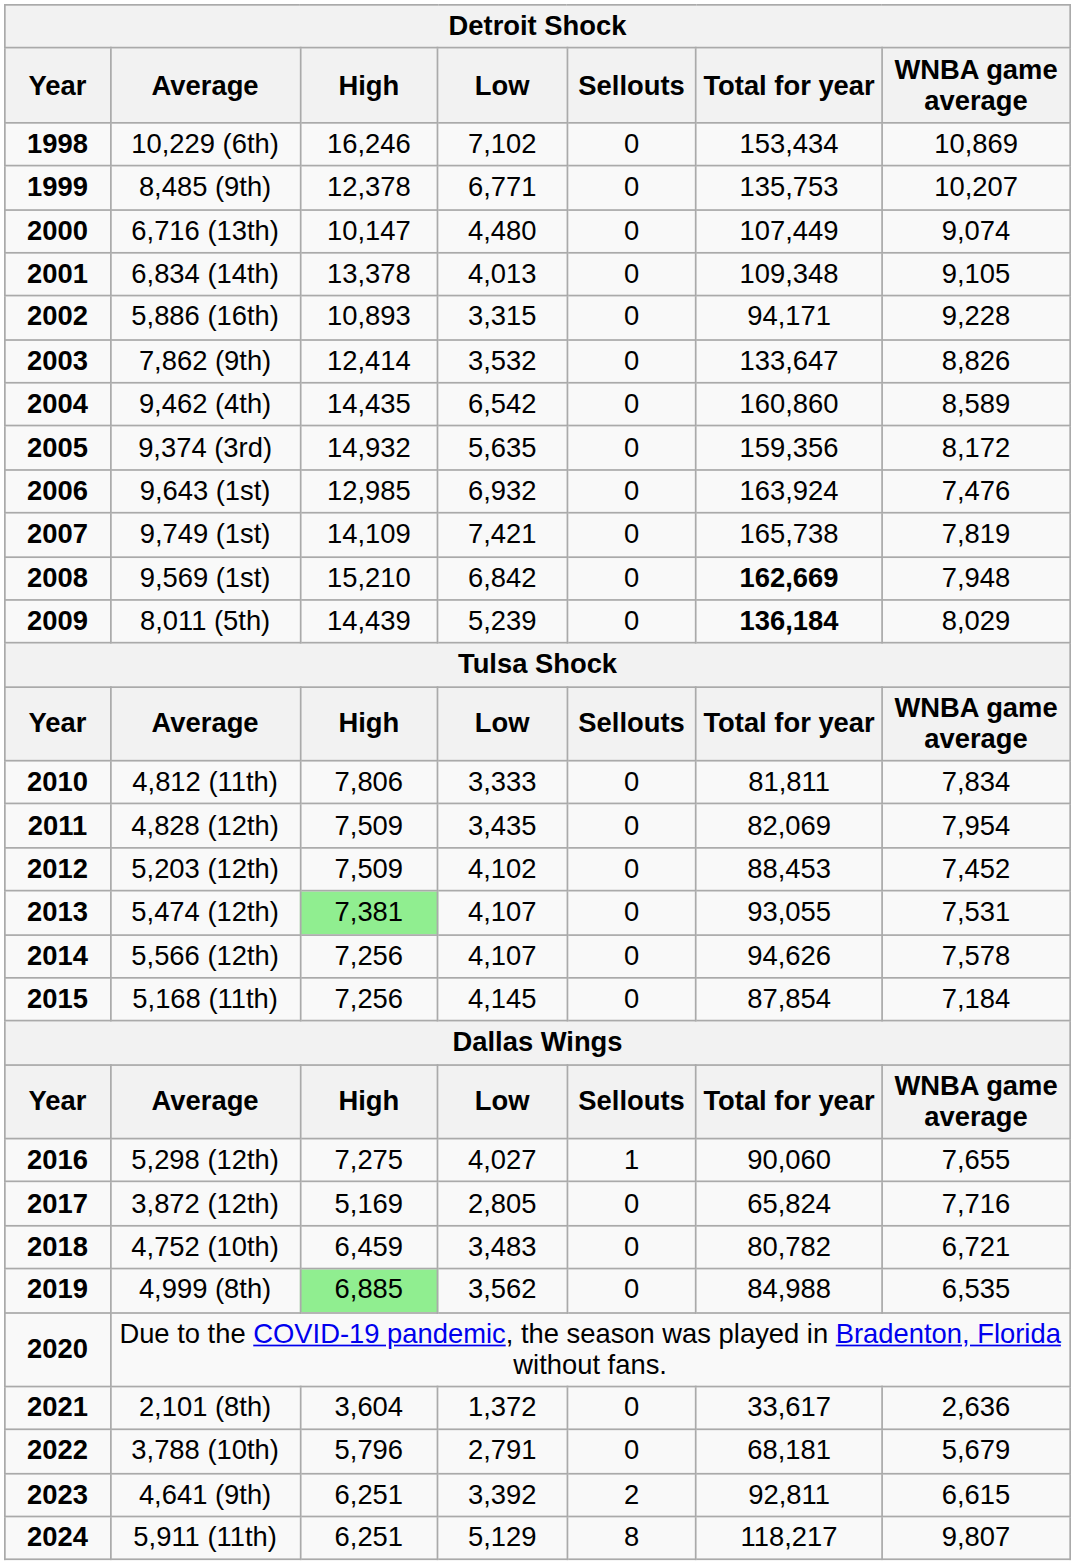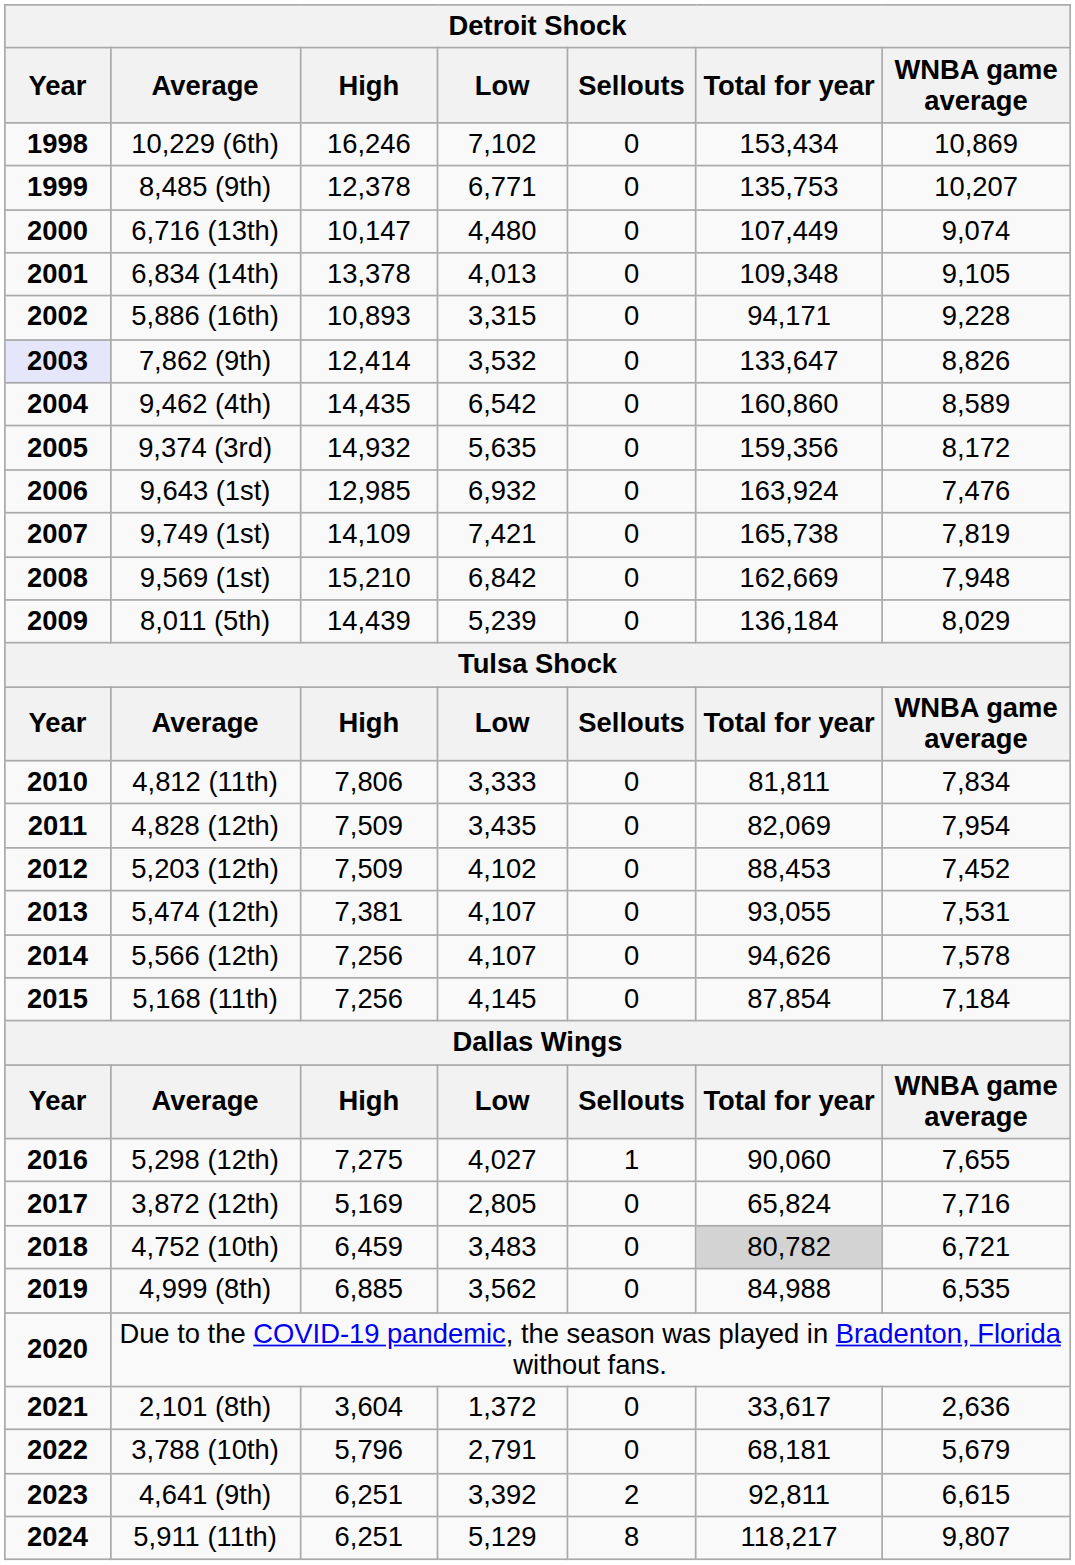(57, 360) no background -> (57, 360) lavender background
(789, 577) bold -> (789, 577) normal
(789, 621) bold -> (789, 621) normal
(369, 912) lightgreen background -> (369, 912) no background
(789, 1246) no background -> (789, 1246) lightgrey background
(369, 1290) lightgreen background -> (369, 1290) no background
